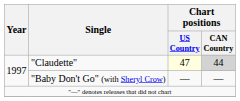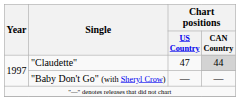(185, 63) lightyellow background -> (185, 63) no background
